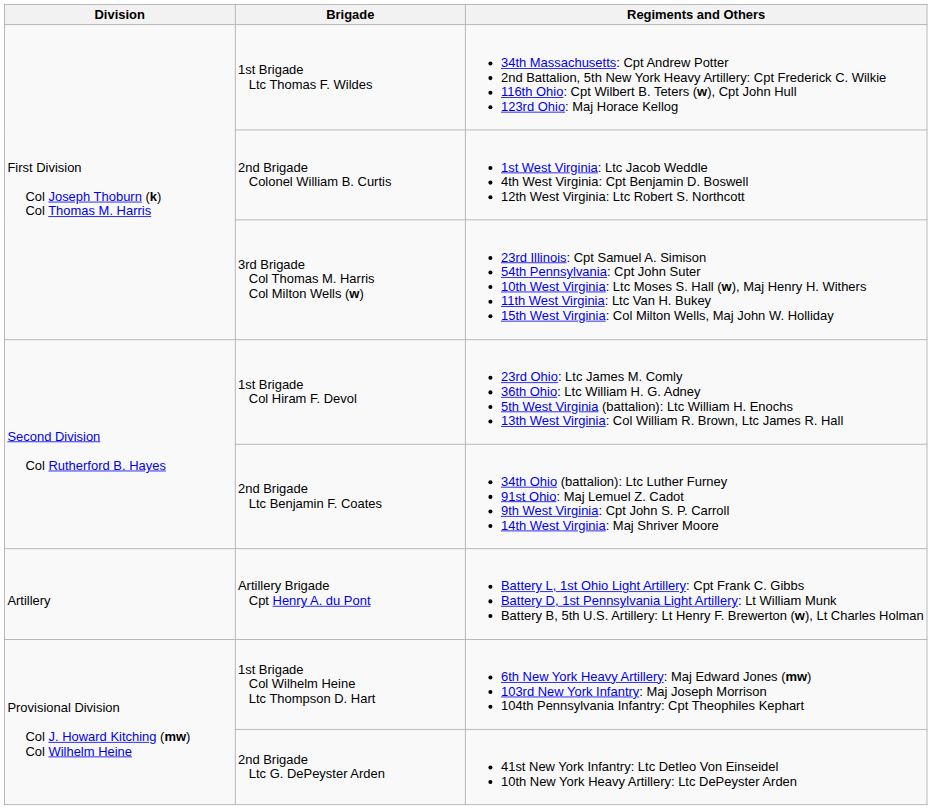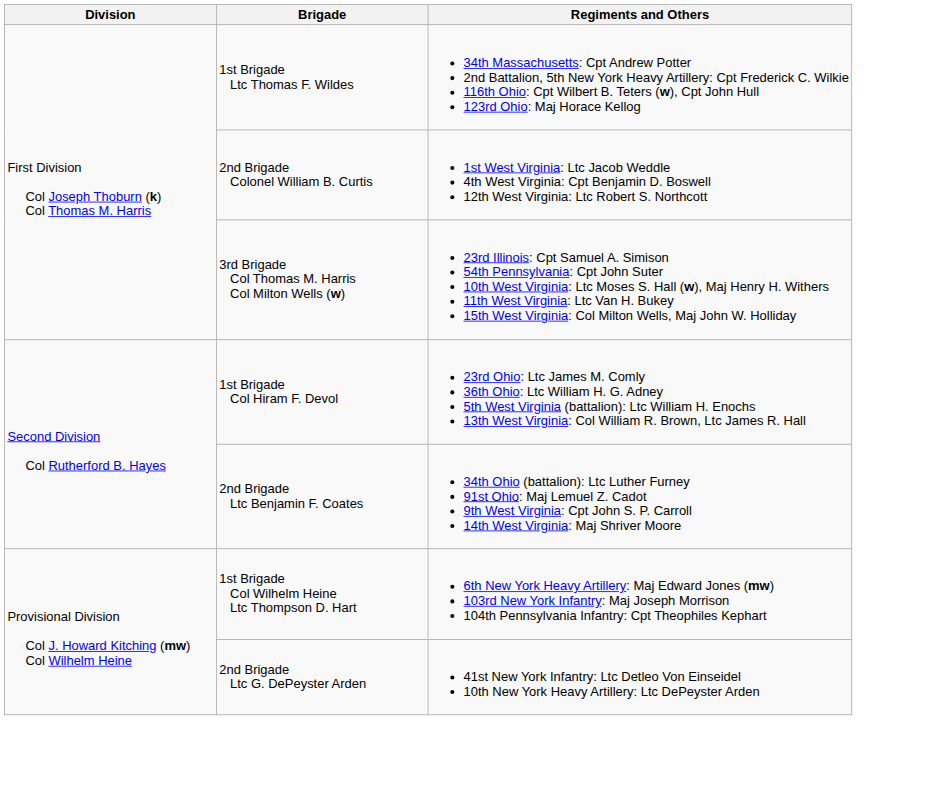- row: (304, 594)
